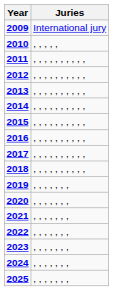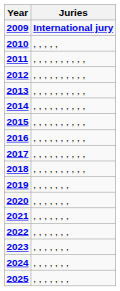(70, 28) normal -> (73, 28) bold
